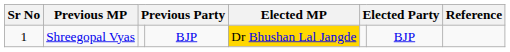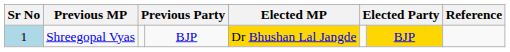(24, 36) no background -> (24, 36) lightblue background
(404, 36) no background -> (404, 36) gold background
